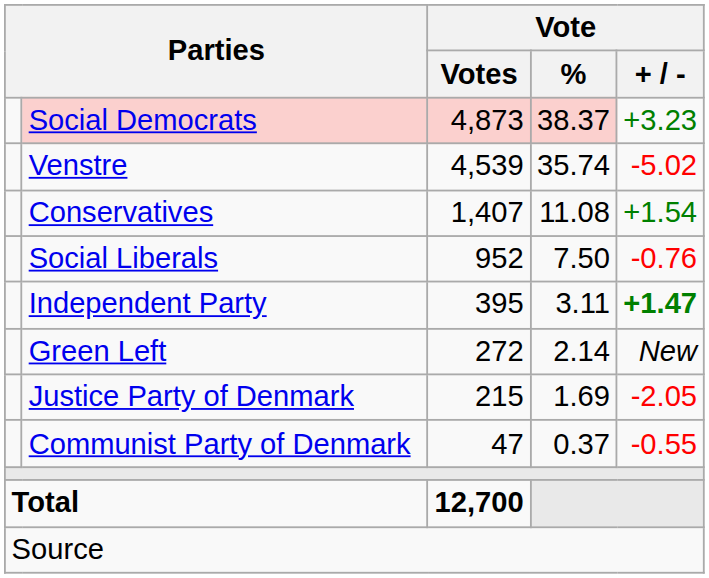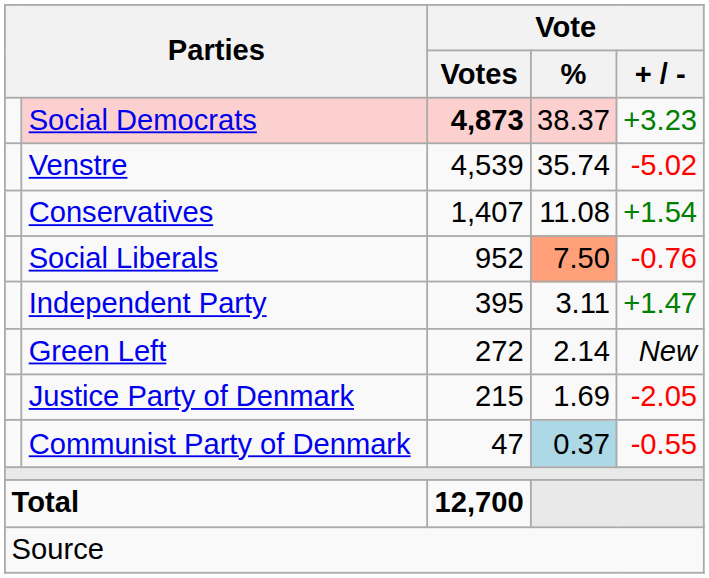(487, 119) normal -> (487, 119) bold
(582, 258) no background -> (582, 258) lightsalmon background
(660, 304) bold -> (660, 304) normal
(582, 443) no background -> (582, 443) lightblue background
